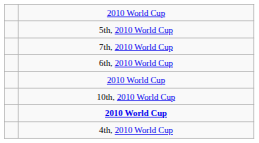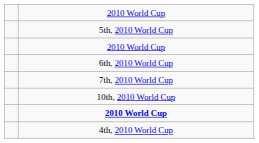(136, 47) 7th, 2010 World Cup -> (136, 47) 2010 World Cup
(136, 80) 2010 World Cup -> (136, 80) 7th, 2010 World Cup
